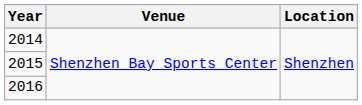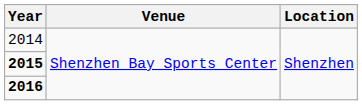(26, 64) normal -> (26, 64) bold
(26, 88) normal -> (26, 88) bold
